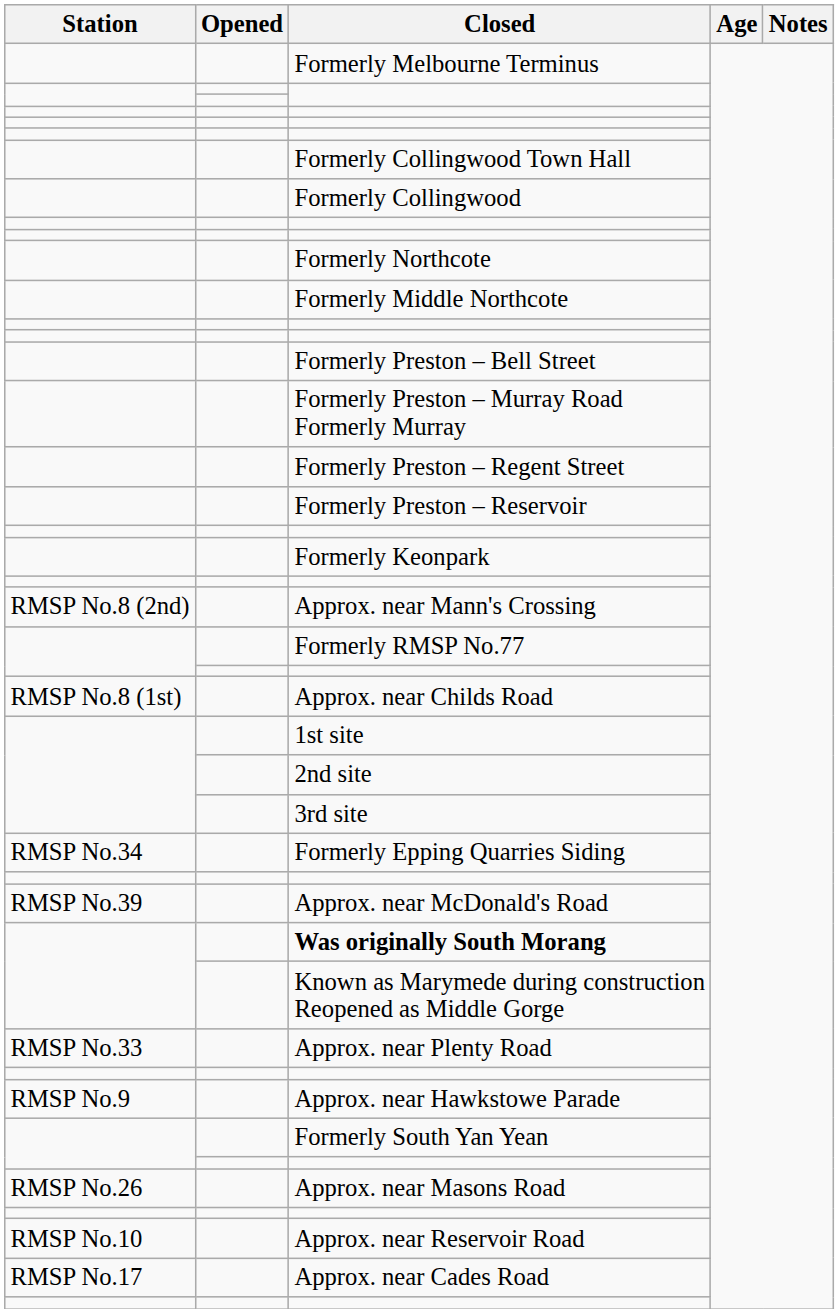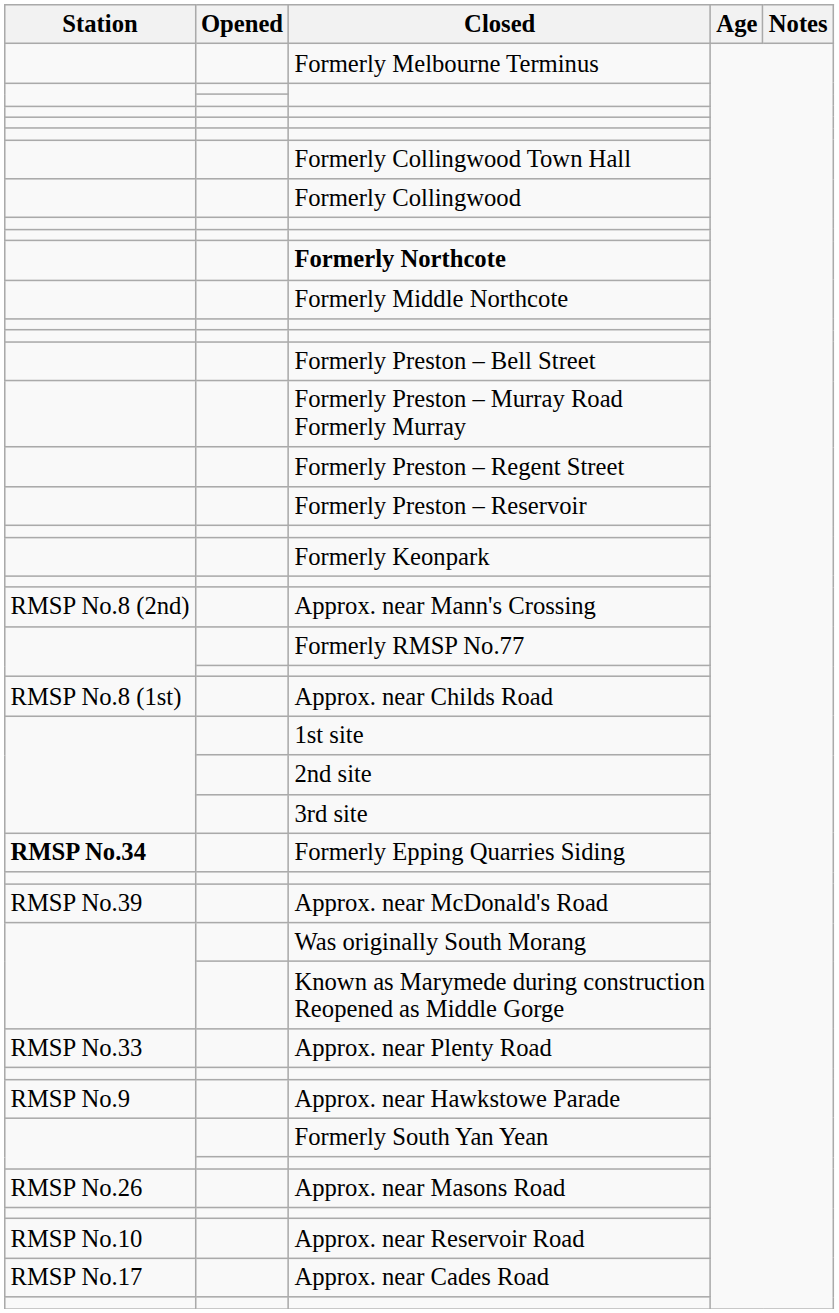(393, 259) normal -> (400, 259) bold
(76, 852) normal -> (78, 852) bold
(450, 941) bold -> (440, 941) normal
